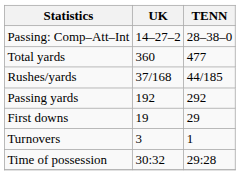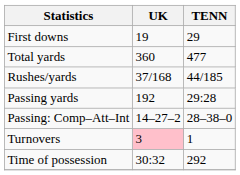rows swapped: (38, 118) <-> (68, 36)
(196, 97) 292 -> (202, 97) 29:28
(139, 139) no background -> (139, 139) pink background
(202, 159) 29:28 -> (196, 159) 292
